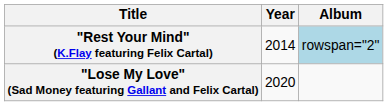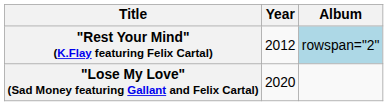(280, 44) 2014 -> (280, 44) 2012
